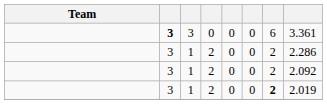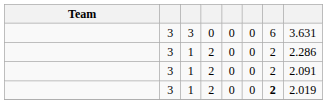(170, 33) bold -> (170, 33) normal
(303, 33) 3.361 -> (303, 33) 3.631
(303, 71) 2.092 -> (303, 71) 2.091
